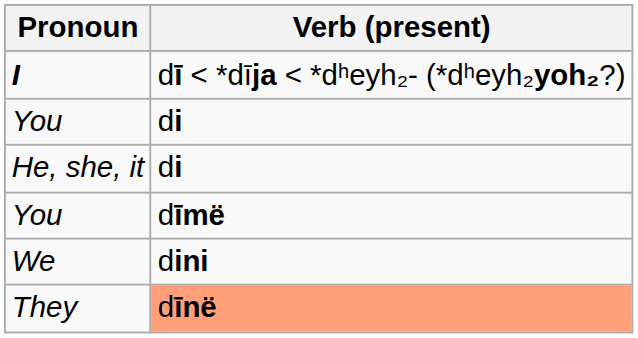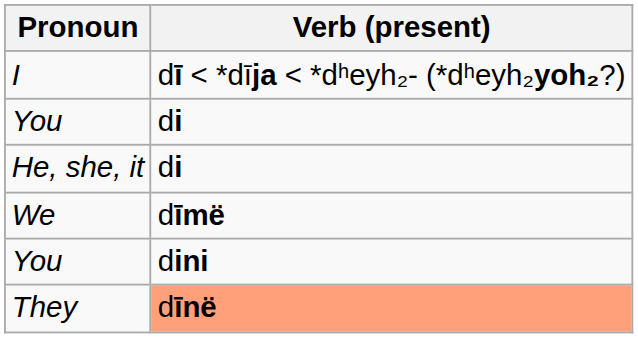(16, 74) bold -> (16, 74) normal
(37, 214) You -> (34, 214) We
(34, 261) We -> (37, 261) You
